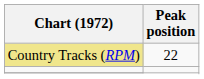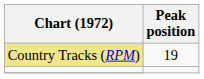(171, 54) 22 -> (171, 54) 19
